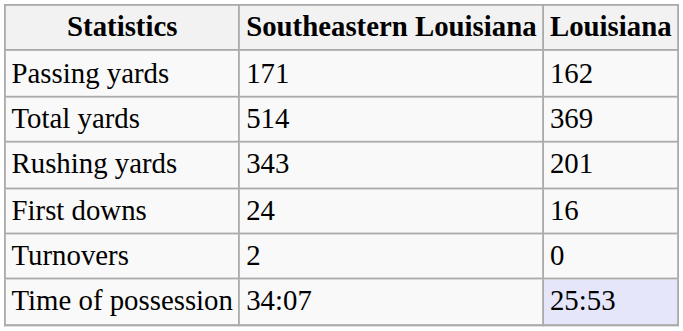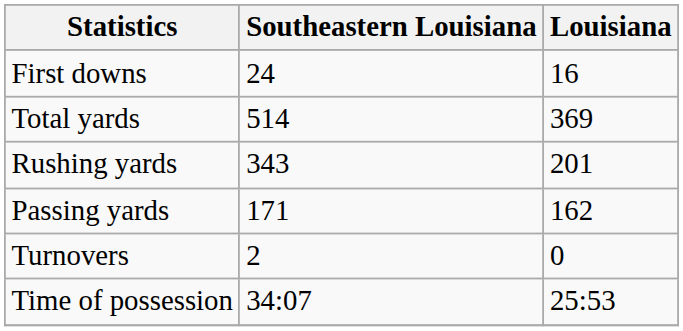rows swapped: (79, 210) <-> (90, 73)
(583, 301) lavender background -> (583, 301) no background
